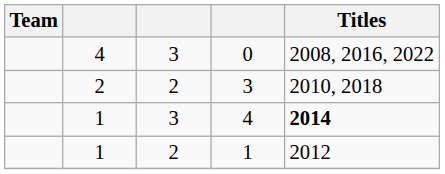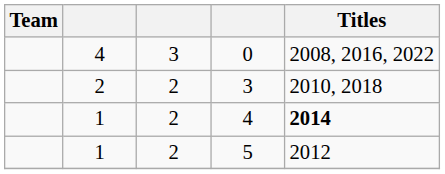(174, 119) 3 -> (174, 119) 2
(248, 151) 1 -> (248, 151) 5
